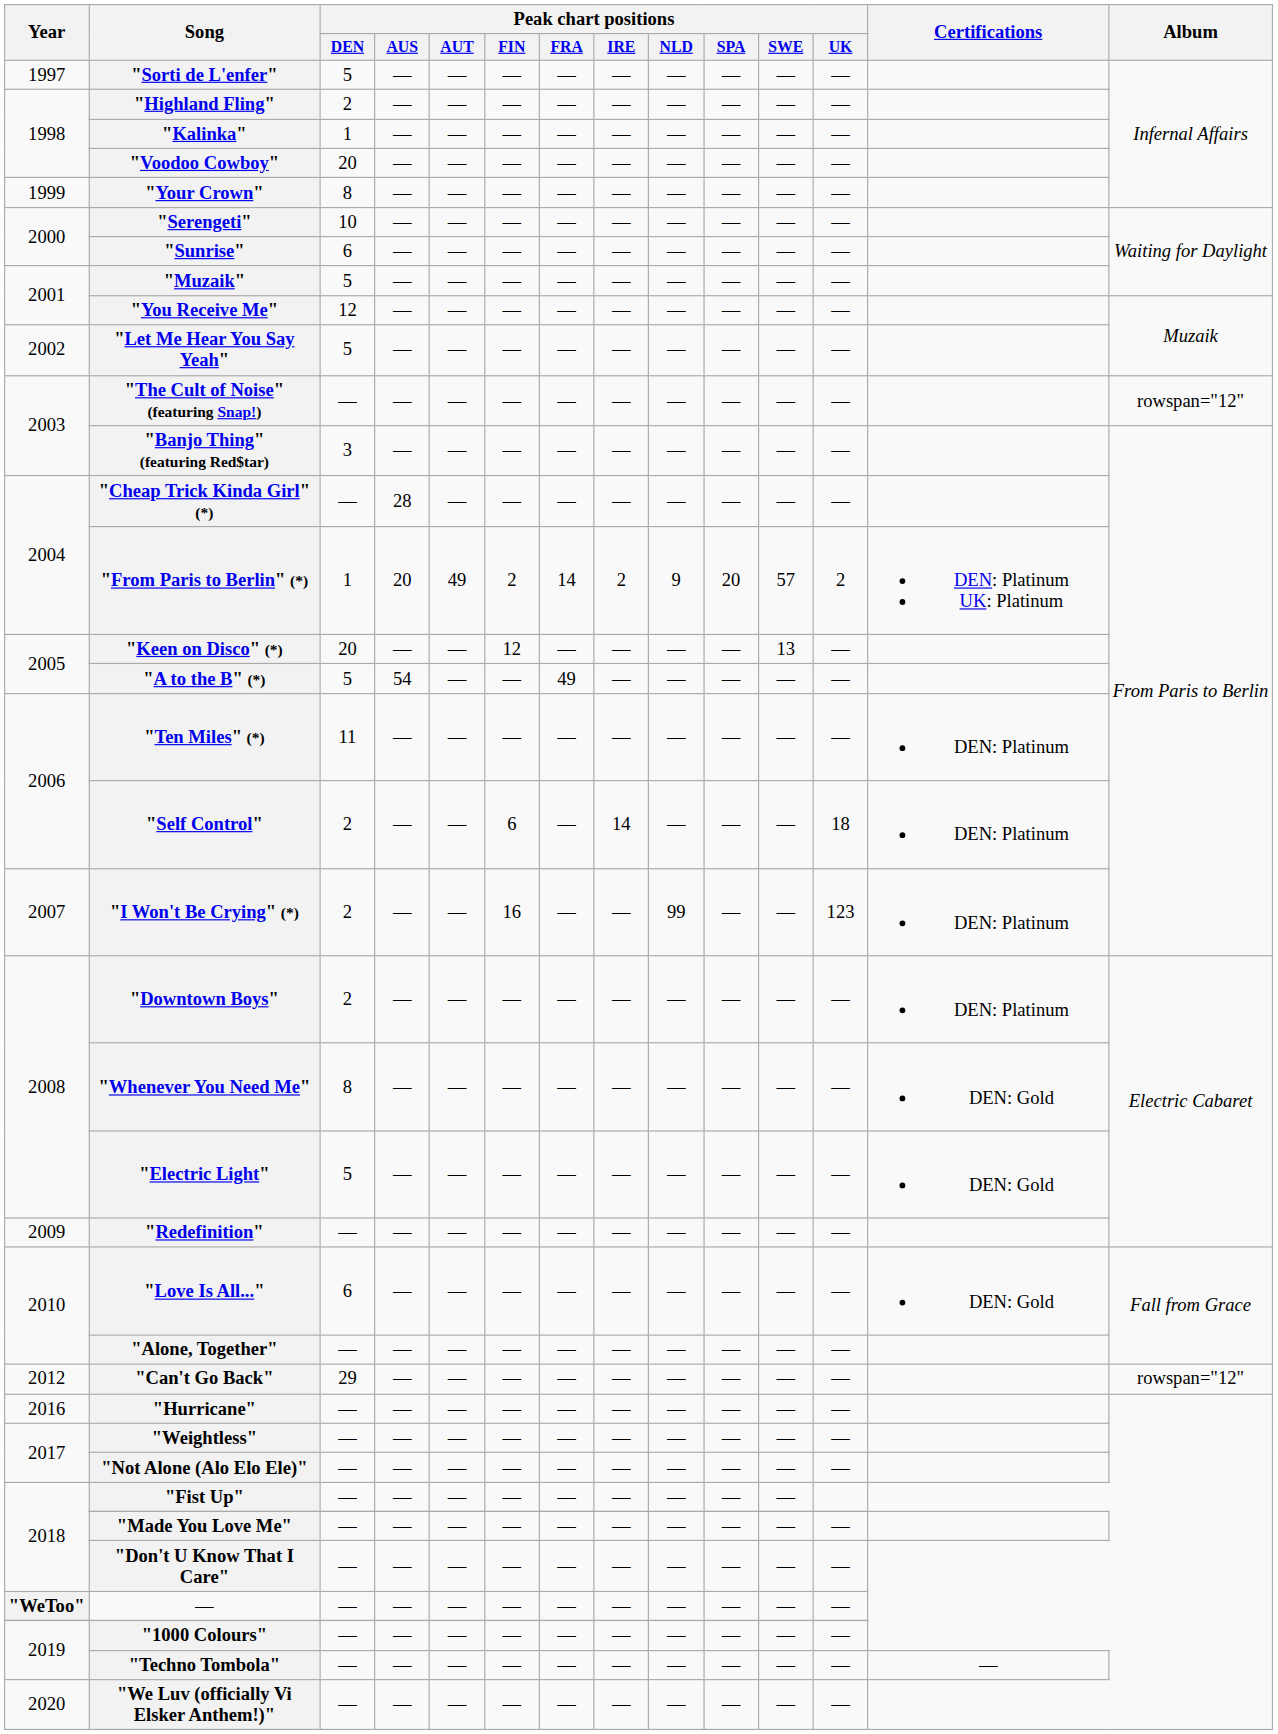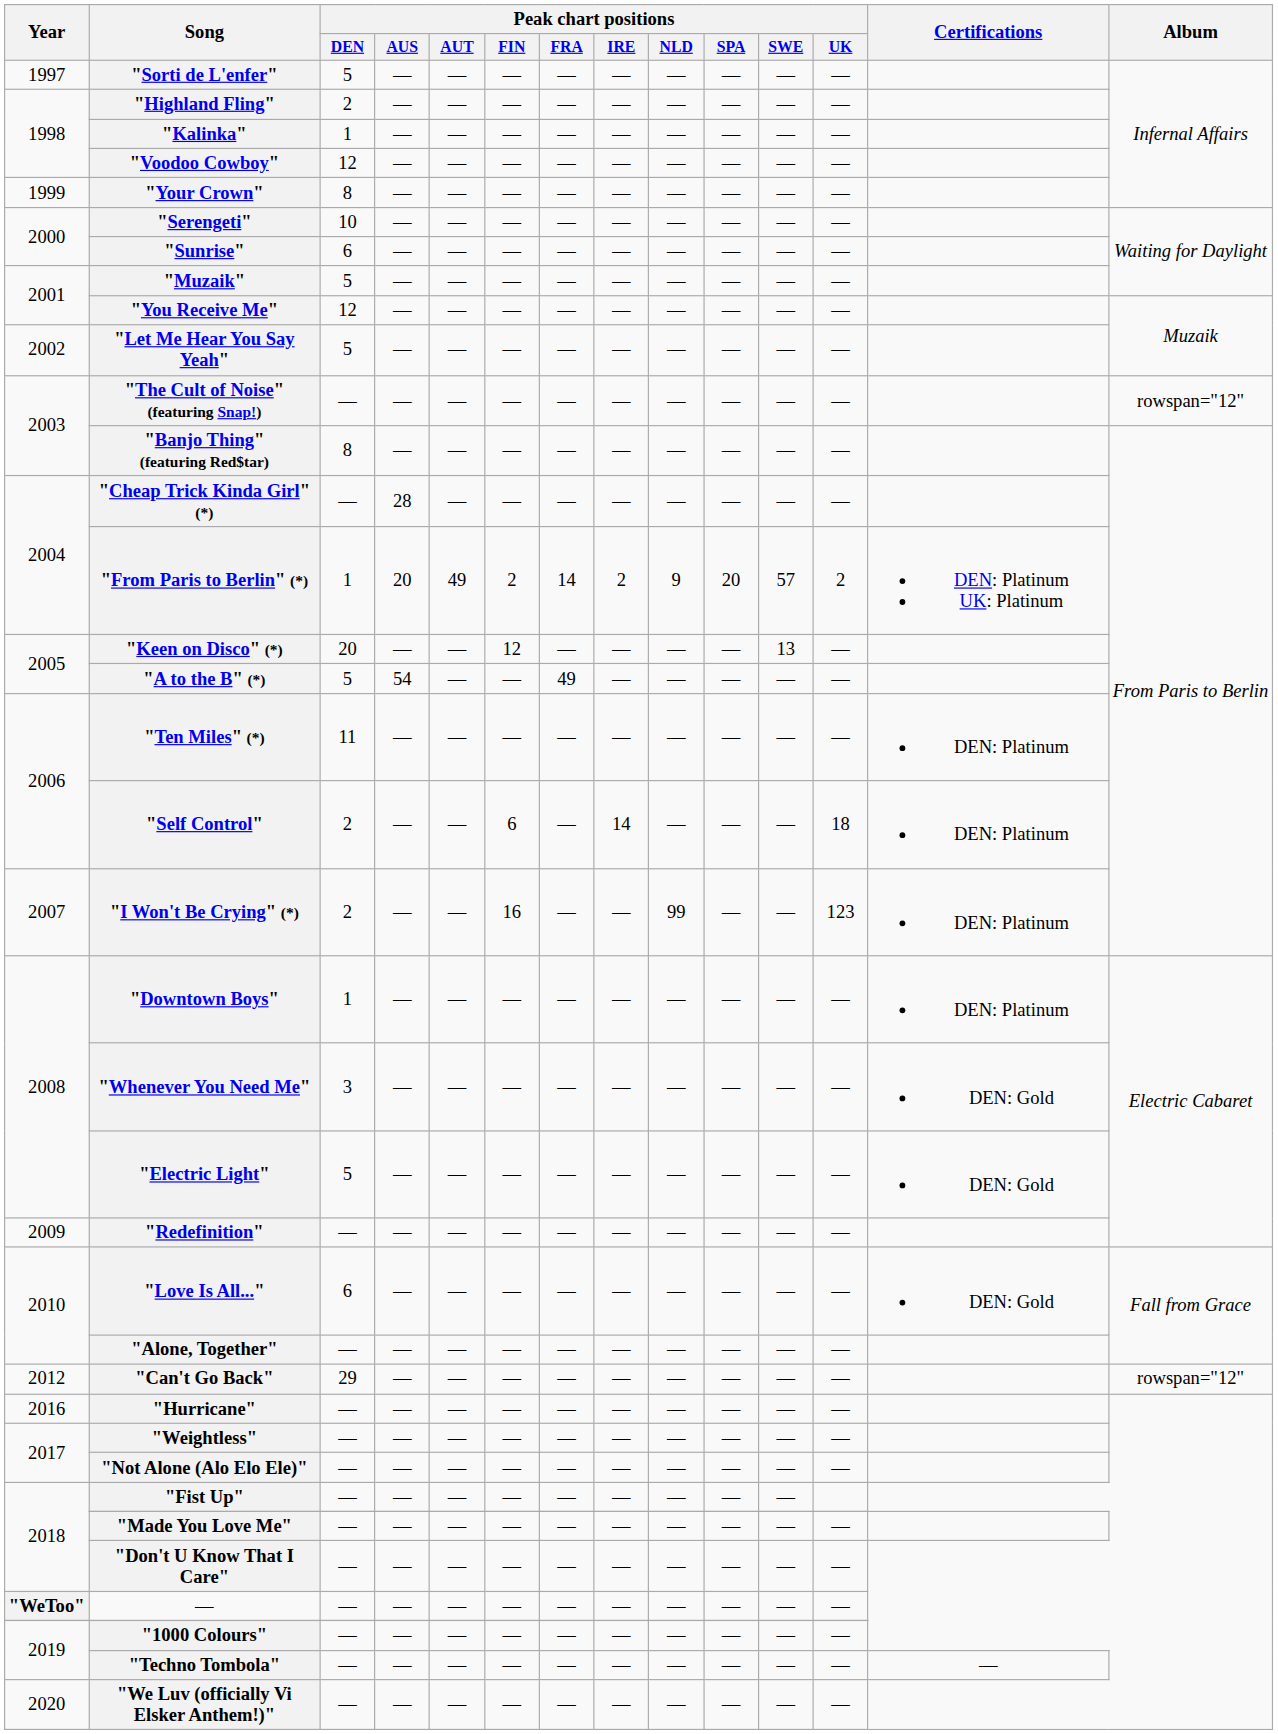(347, 162) 20 -> (347, 162) 12
(347, 450) 3 -> (347, 450) 8
(347, 999) 2 -> (347, 999) 1
(347, 1086) 8 -> (347, 1086) 3
